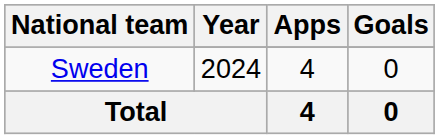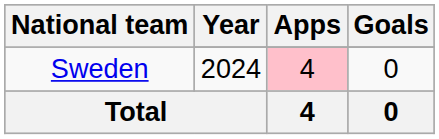(307, 68) no background -> (307, 68) pink background
